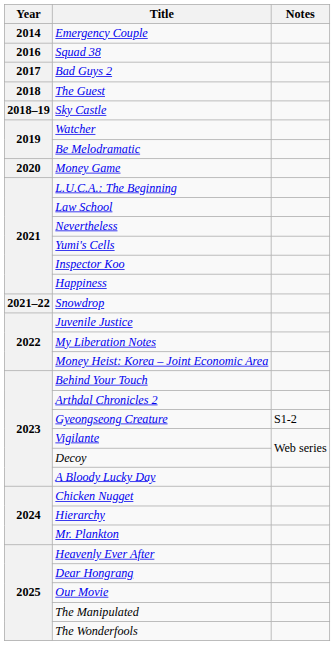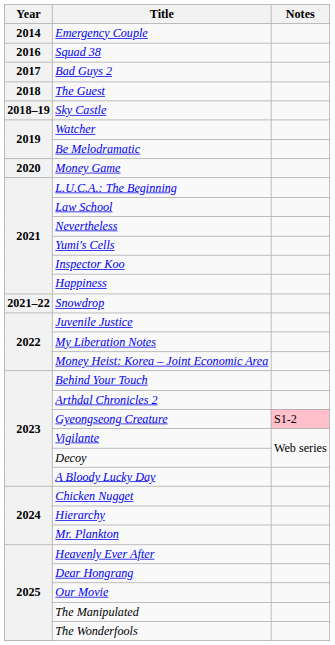(285, 419) no background -> (285, 419) pink background
